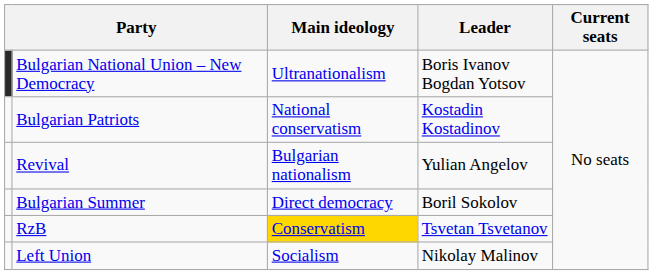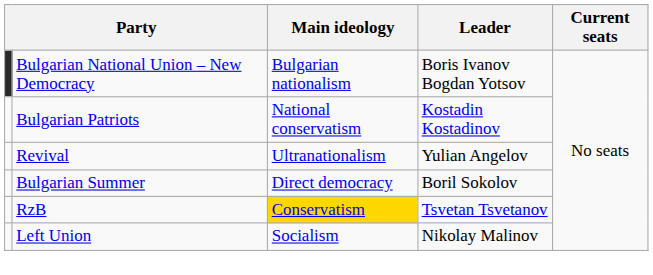(329, 73) Ultranationalism -> (311, 73) Bulgarian nationalism
(311, 165) Bulgarian nationalism -> (329, 155) Ultranationalism
